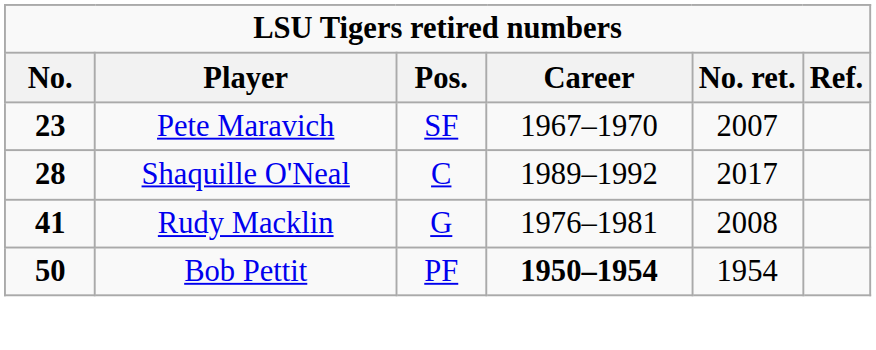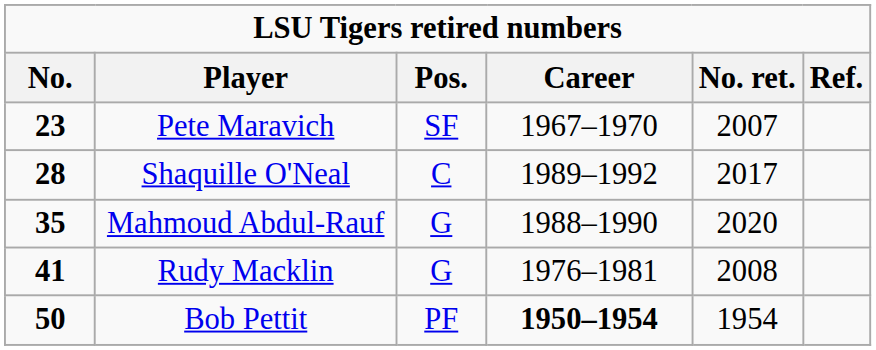+ row: (246, 222)
